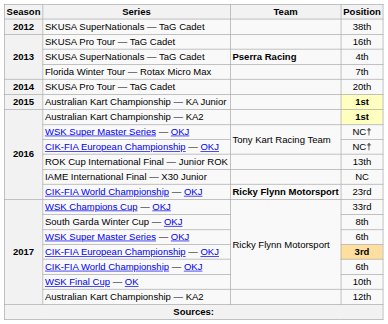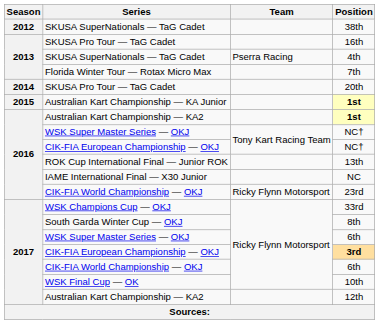(264, 56) bold -> (263, 56) normal
(286, 192) bold -> (281, 192) normal
